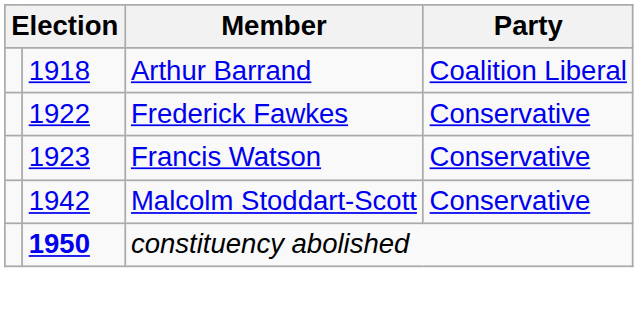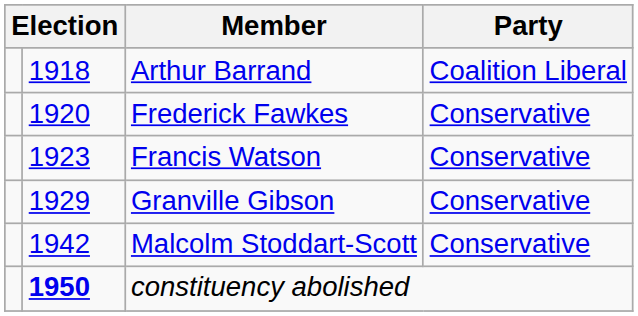(59, 113) 1922 -> (59, 113) 1920
+ row: (233, 200)
